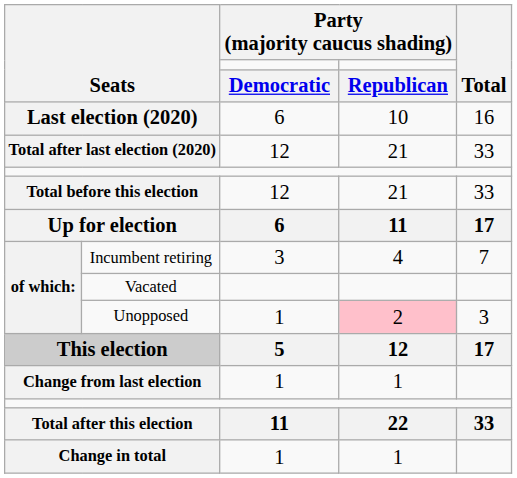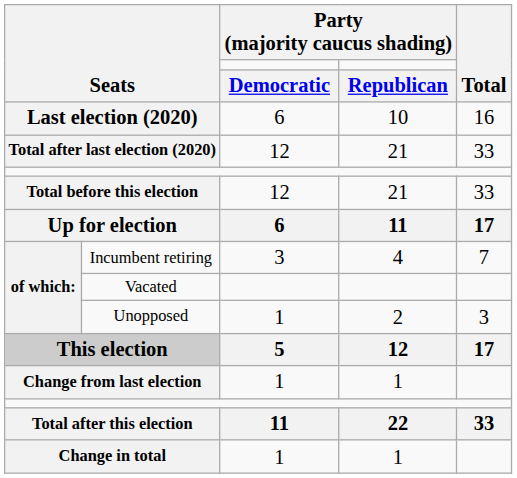(398, 317) pink background -> (398, 317) no background
